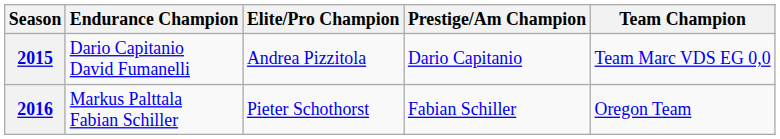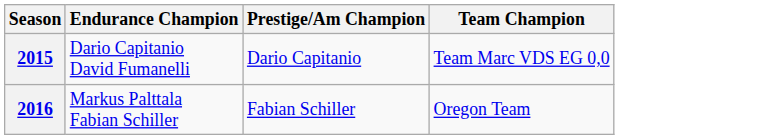- column: (323, 18)
